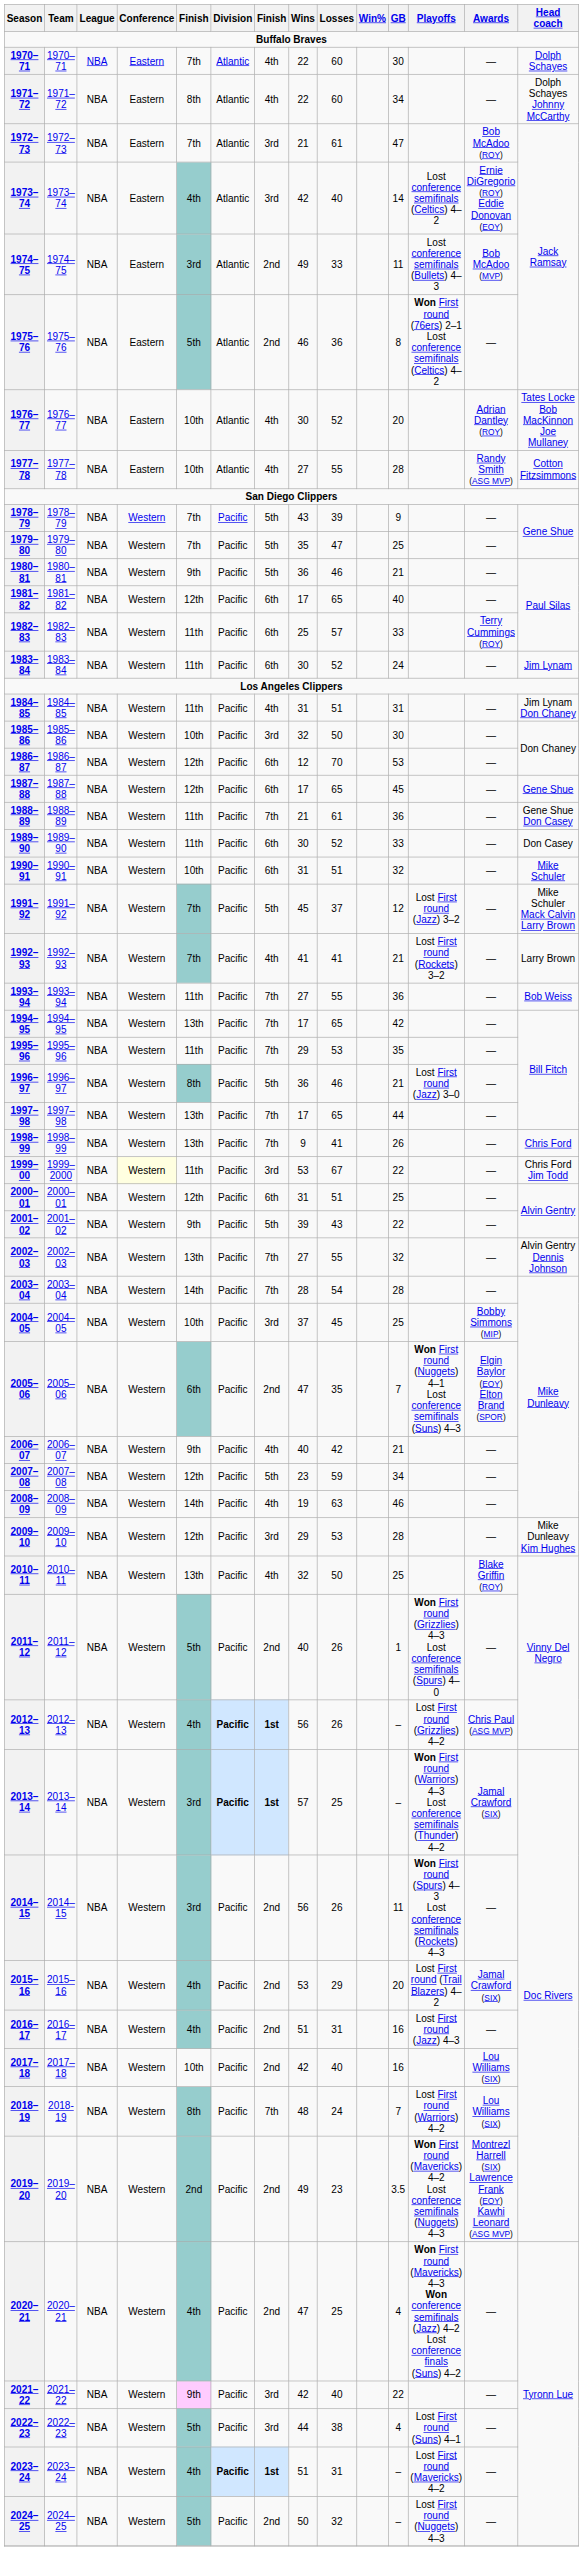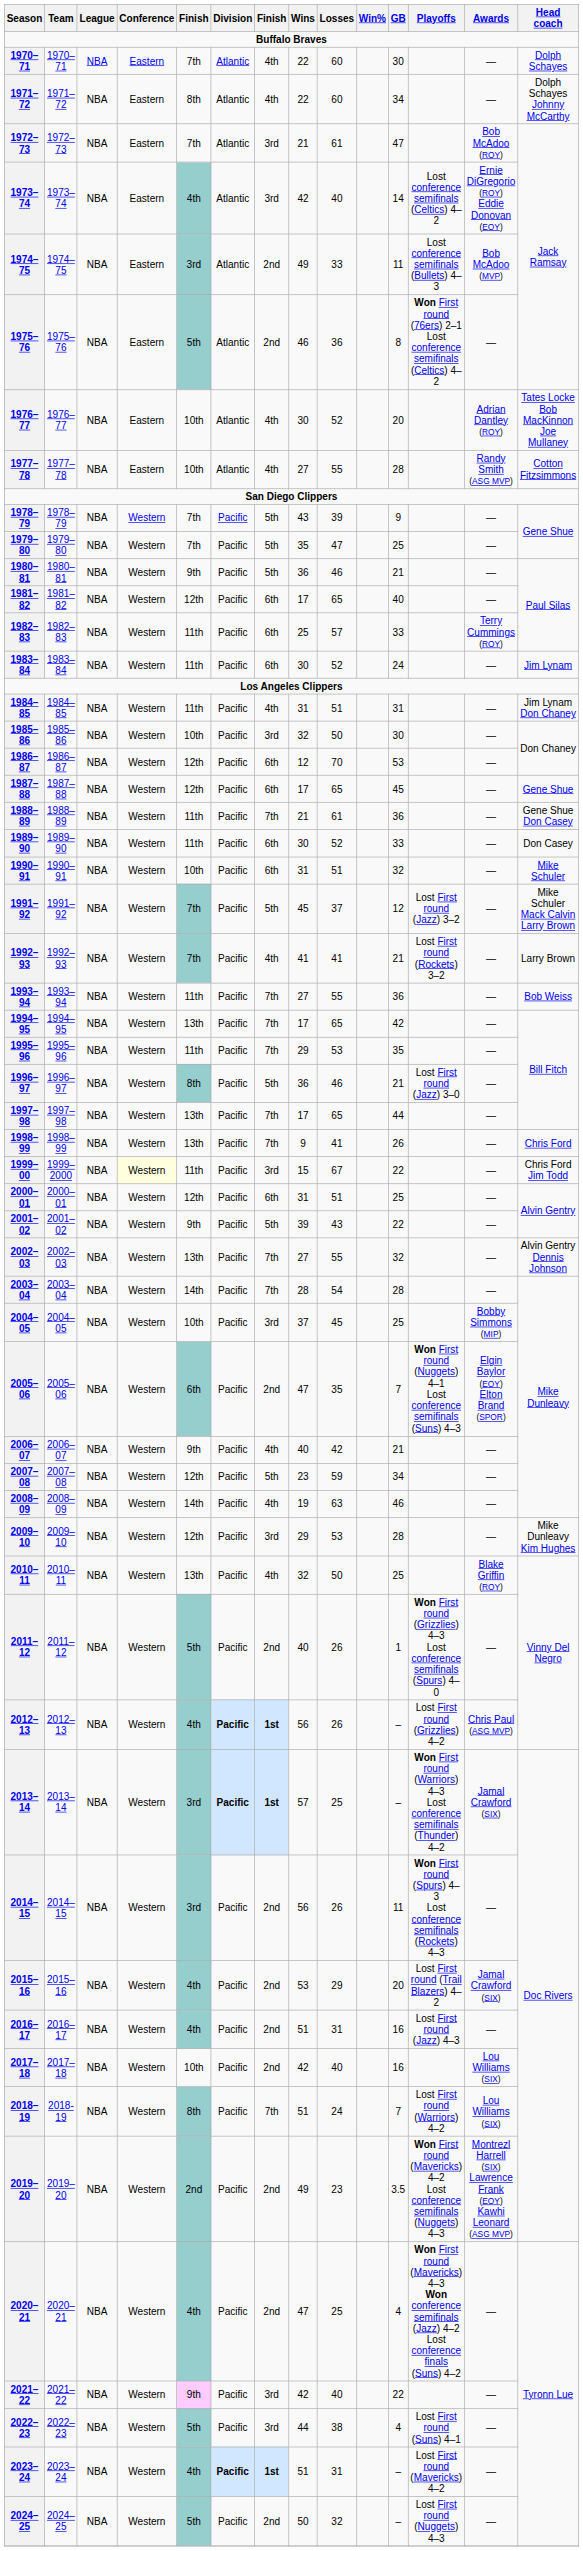(303, 1170) 53 -> (303, 1170) 15
(303, 2112) 48 -> (303, 2112) 51
